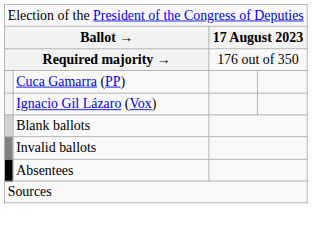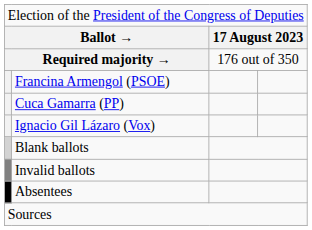+ row: (92, 81)
